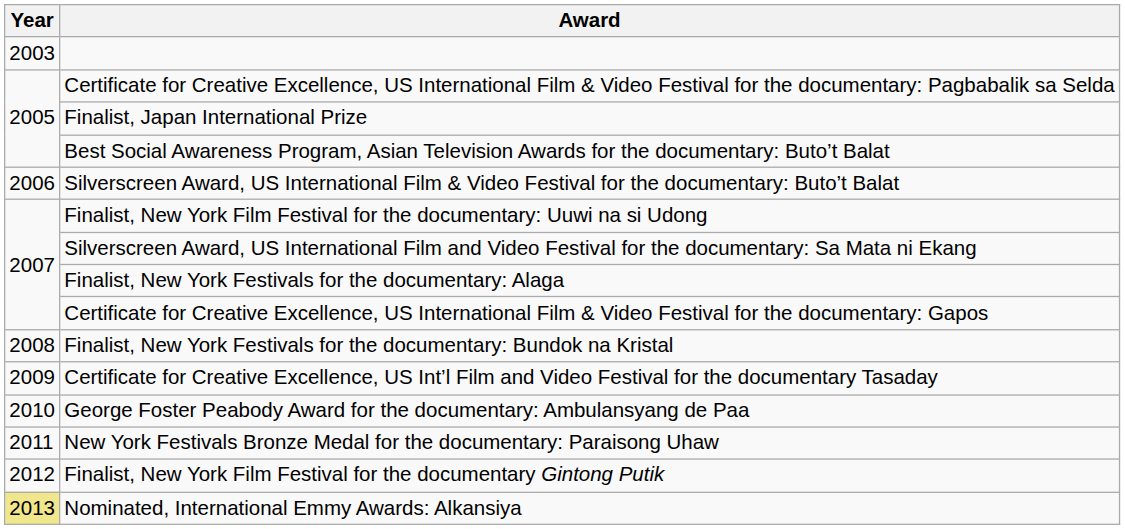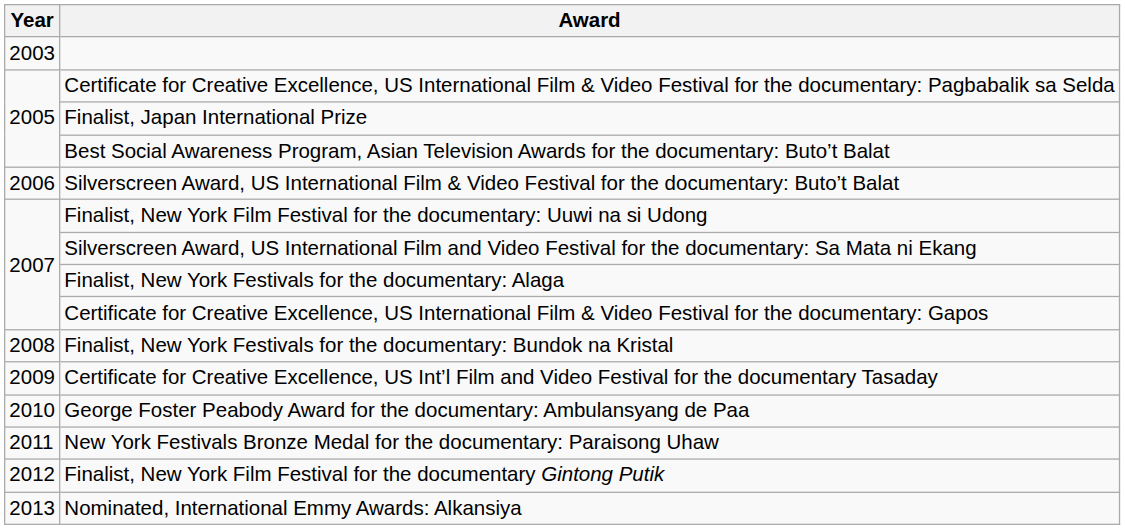(32, 507) khaki background -> (32, 507) no background
